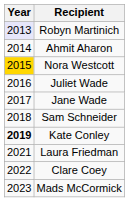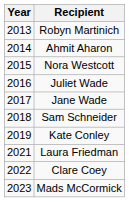(19, 30) lavender background -> (19, 30) no background
(19, 65) gold background -> (19, 65) no background
(19, 135) bold -> (19, 135) normal
